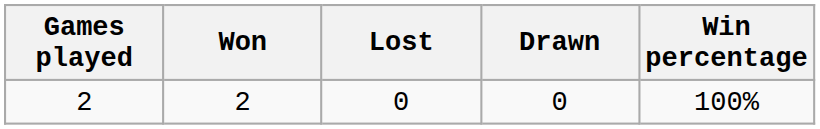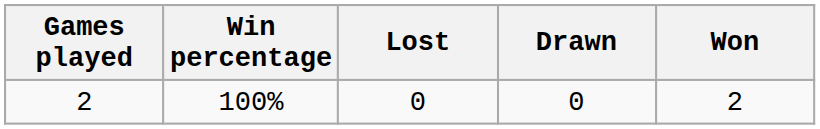columns swapped: (243, 43) <-> (726, 43)
